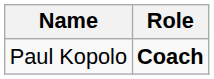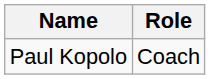(170, 56) bold -> (169, 56) normal
